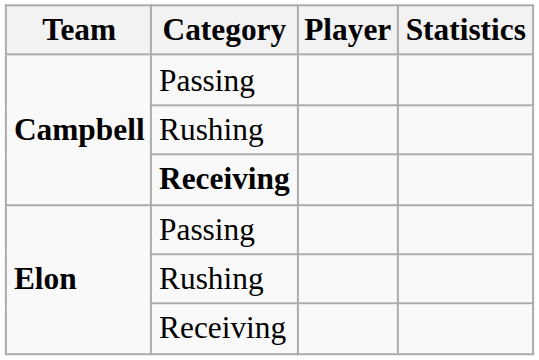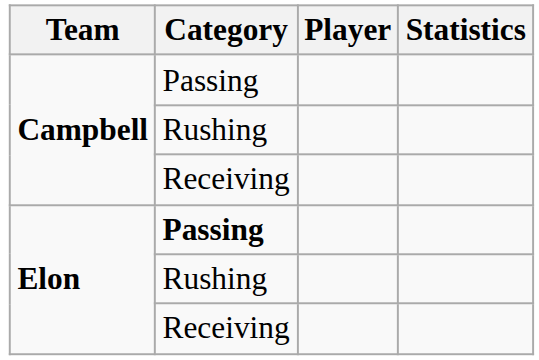(224, 178) bold -> (226, 178) normal
(207, 228) normal -> (213, 228) bold
